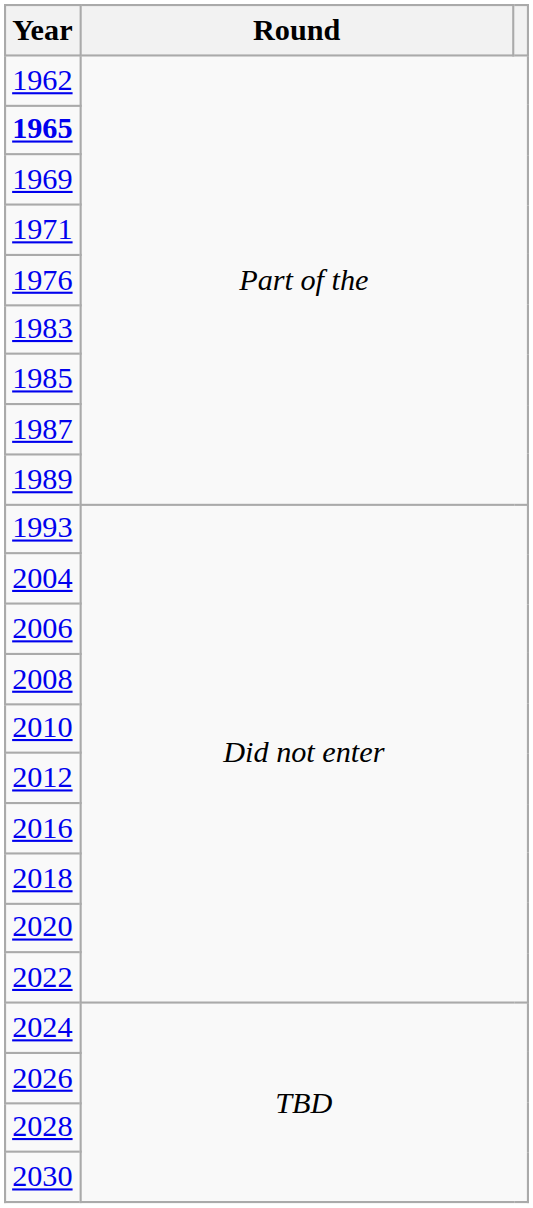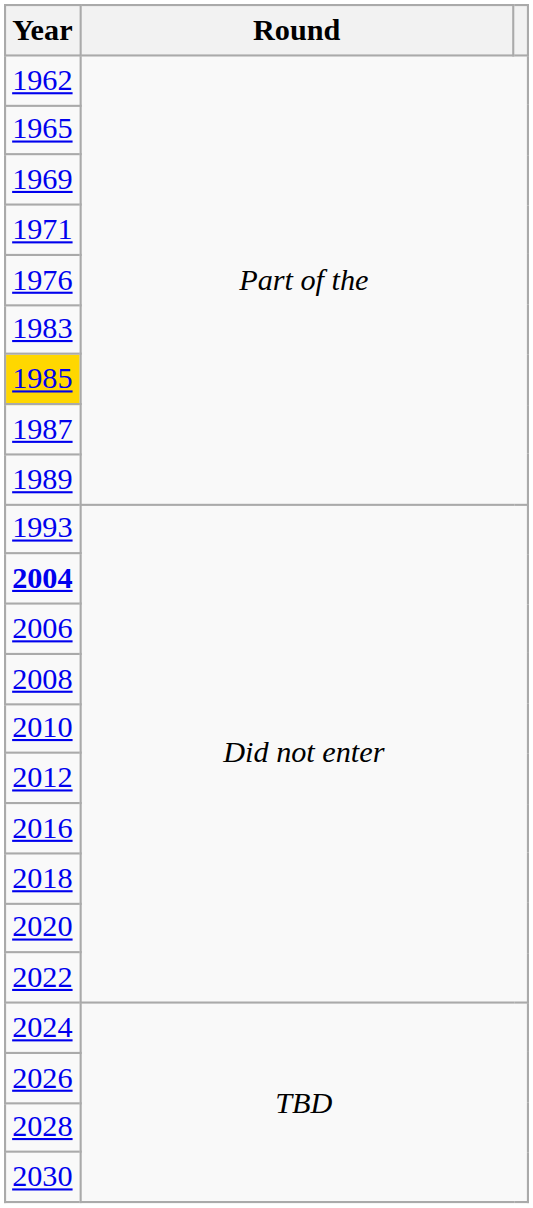(42, 129) bold -> (42, 129) normal
(42, 378) no background -> (42, 378) gold background
(42, 578) normal -> (42, 578) bold
